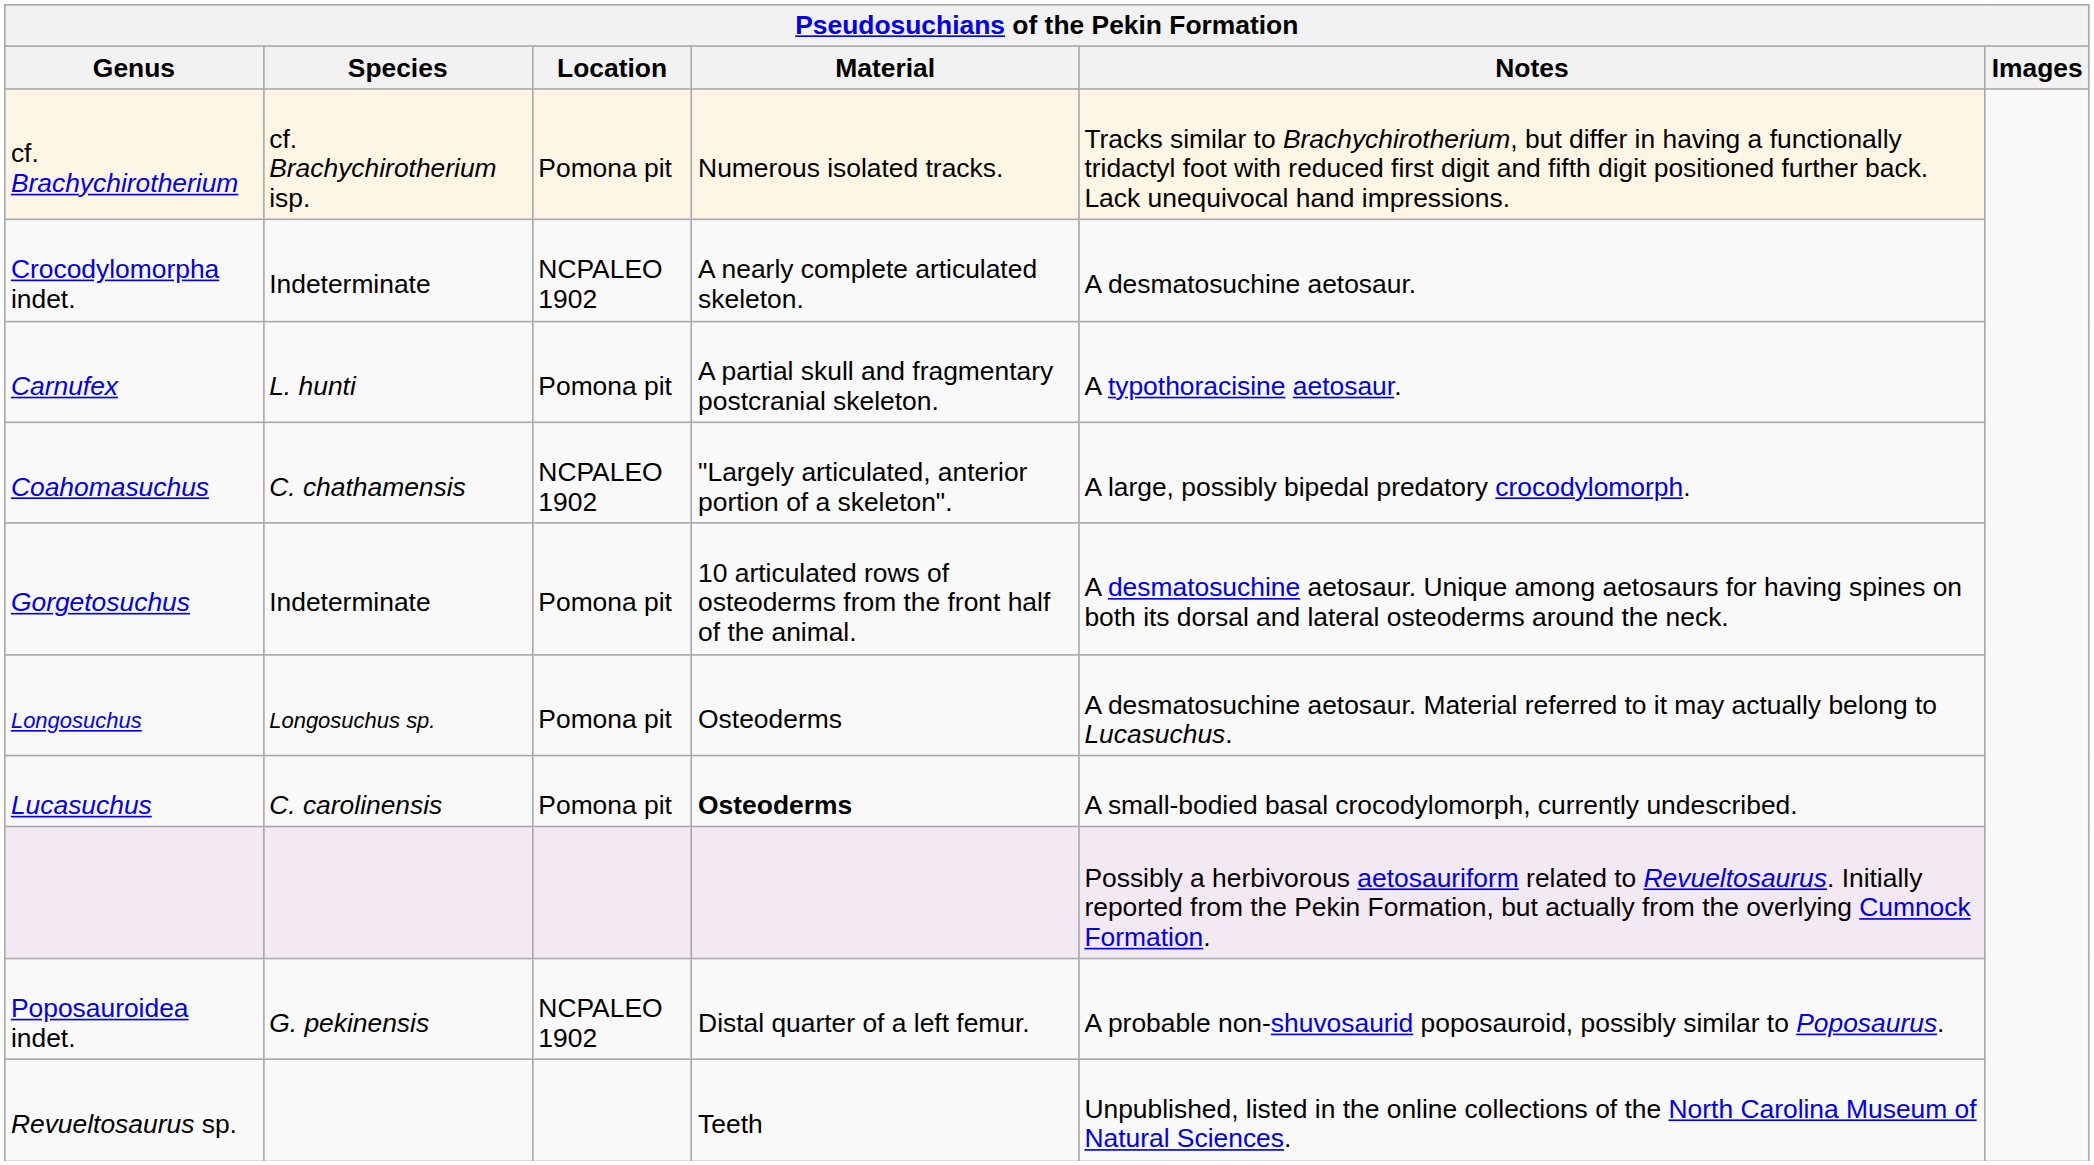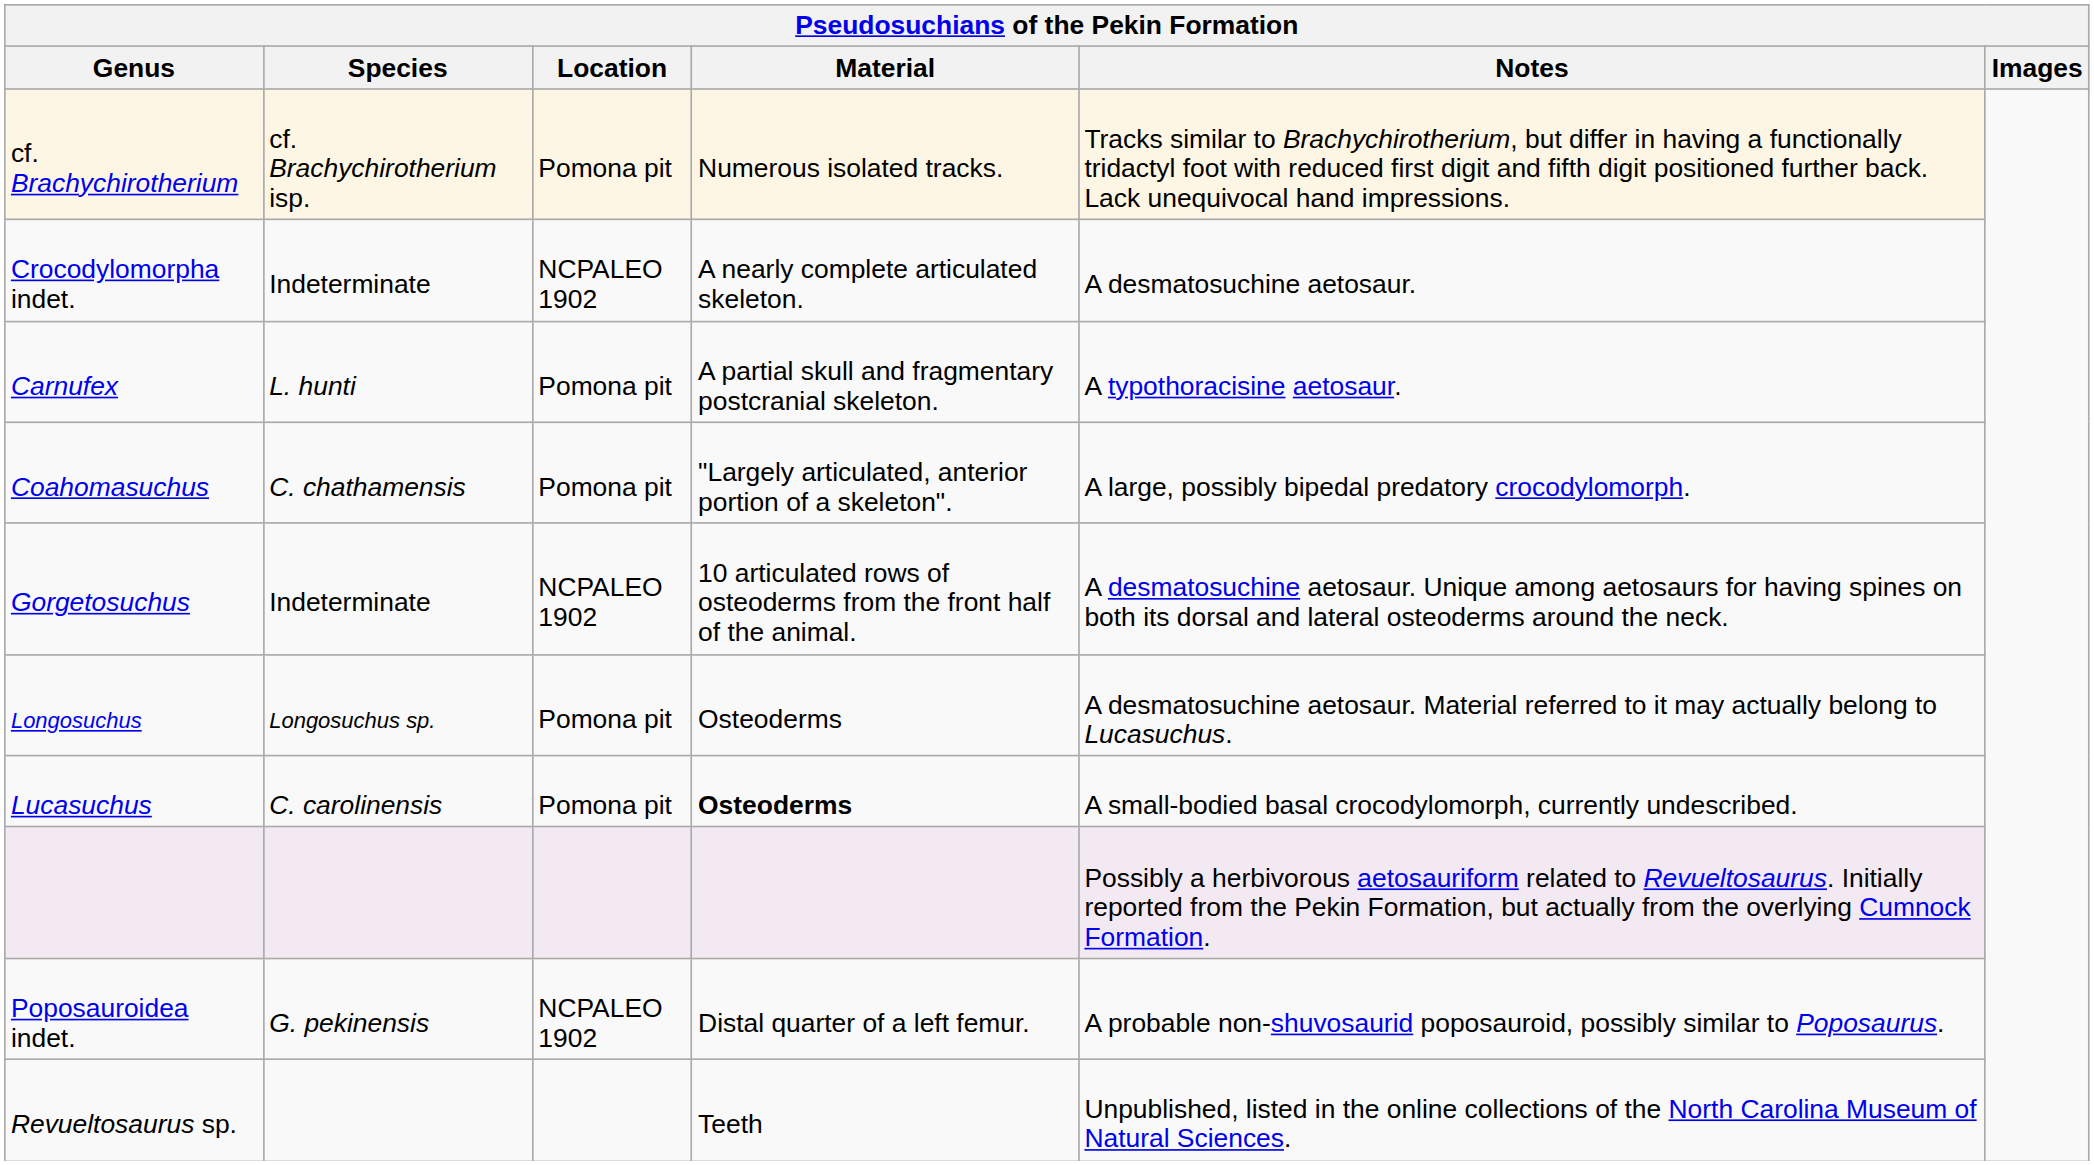(600, 487) NCPALEO 1902 -> (605, 487) Pomona pit
(605, 603) Pomona pit -> (600, 603) NCPALEO 1902
